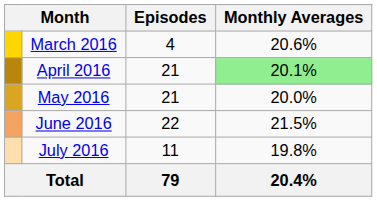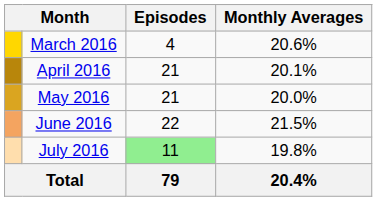(294, 71) lightgreen background -> (294, 71) no background
(170, 150) no background -> (170, 150) lightgreen background
